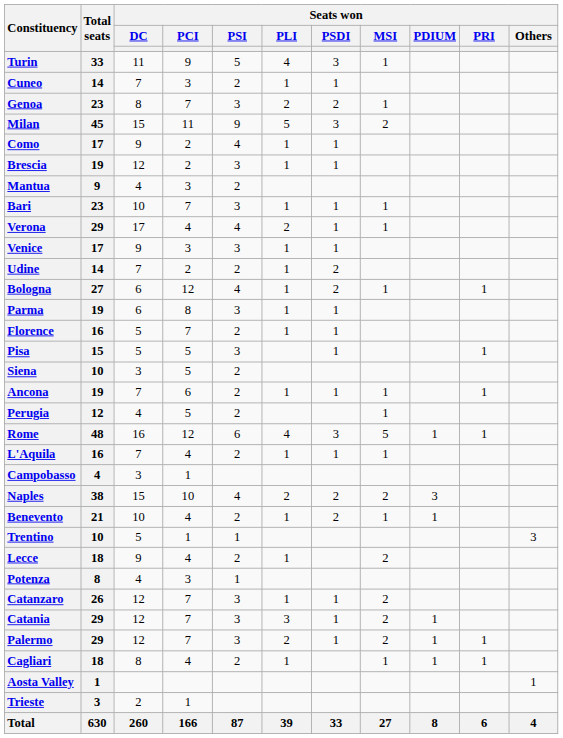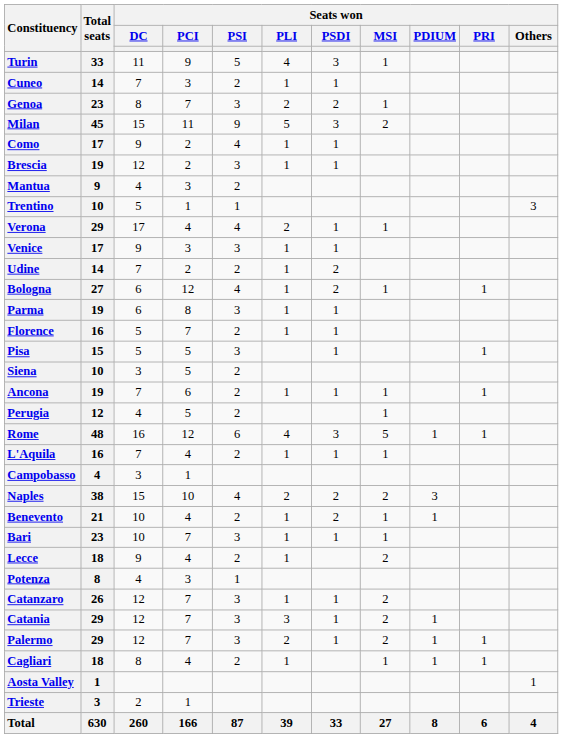rows swapped: (30, 537) <-> (19, 207)
